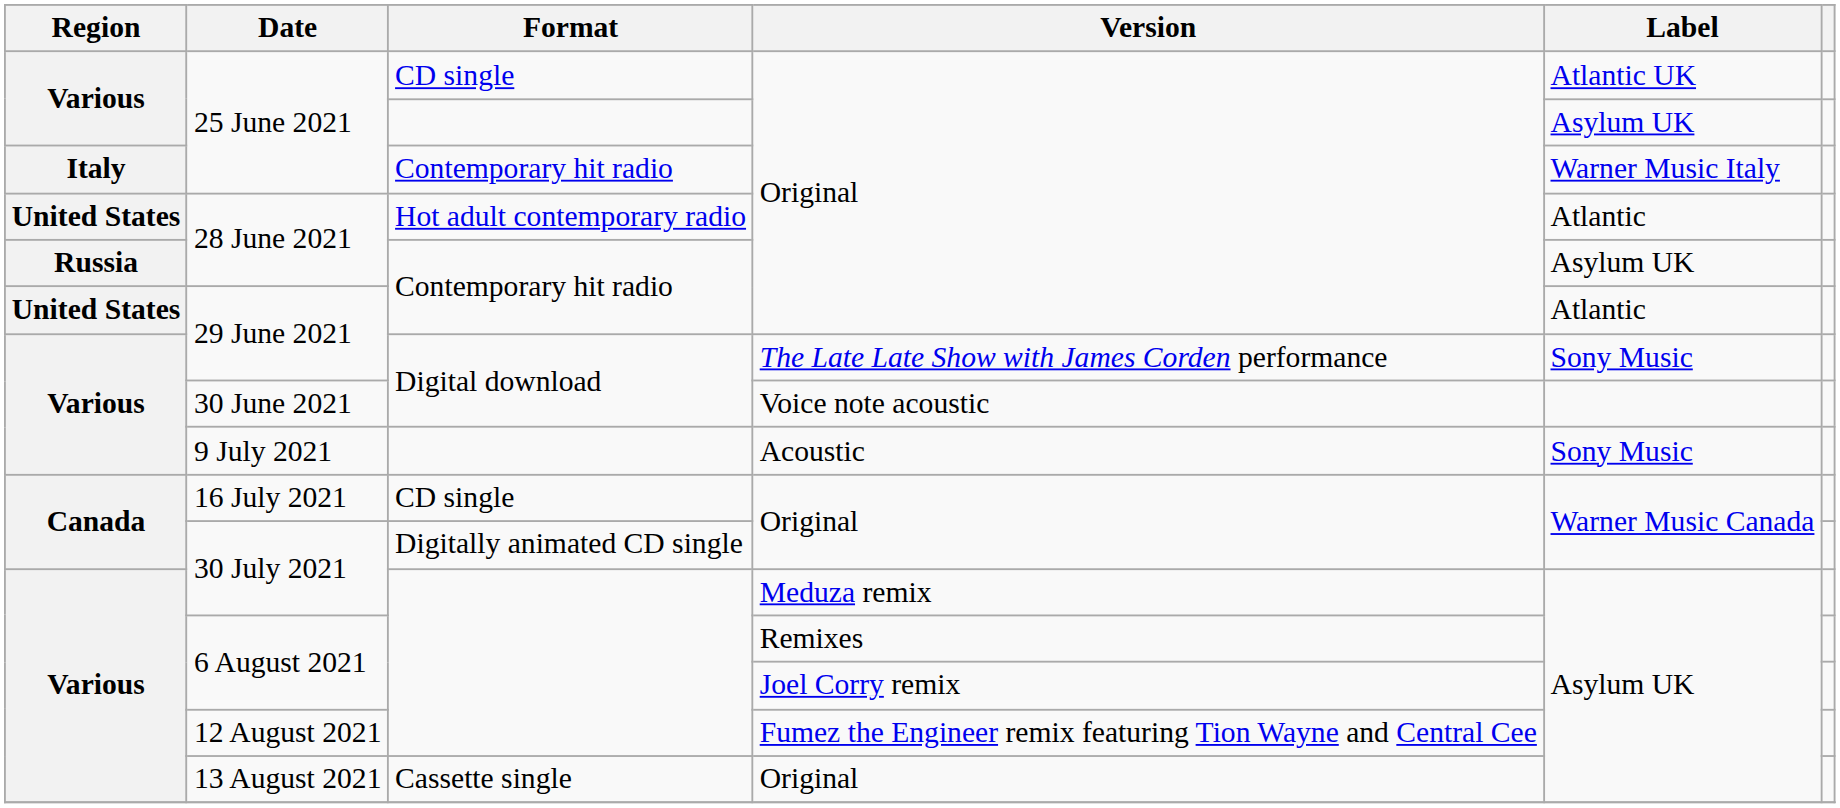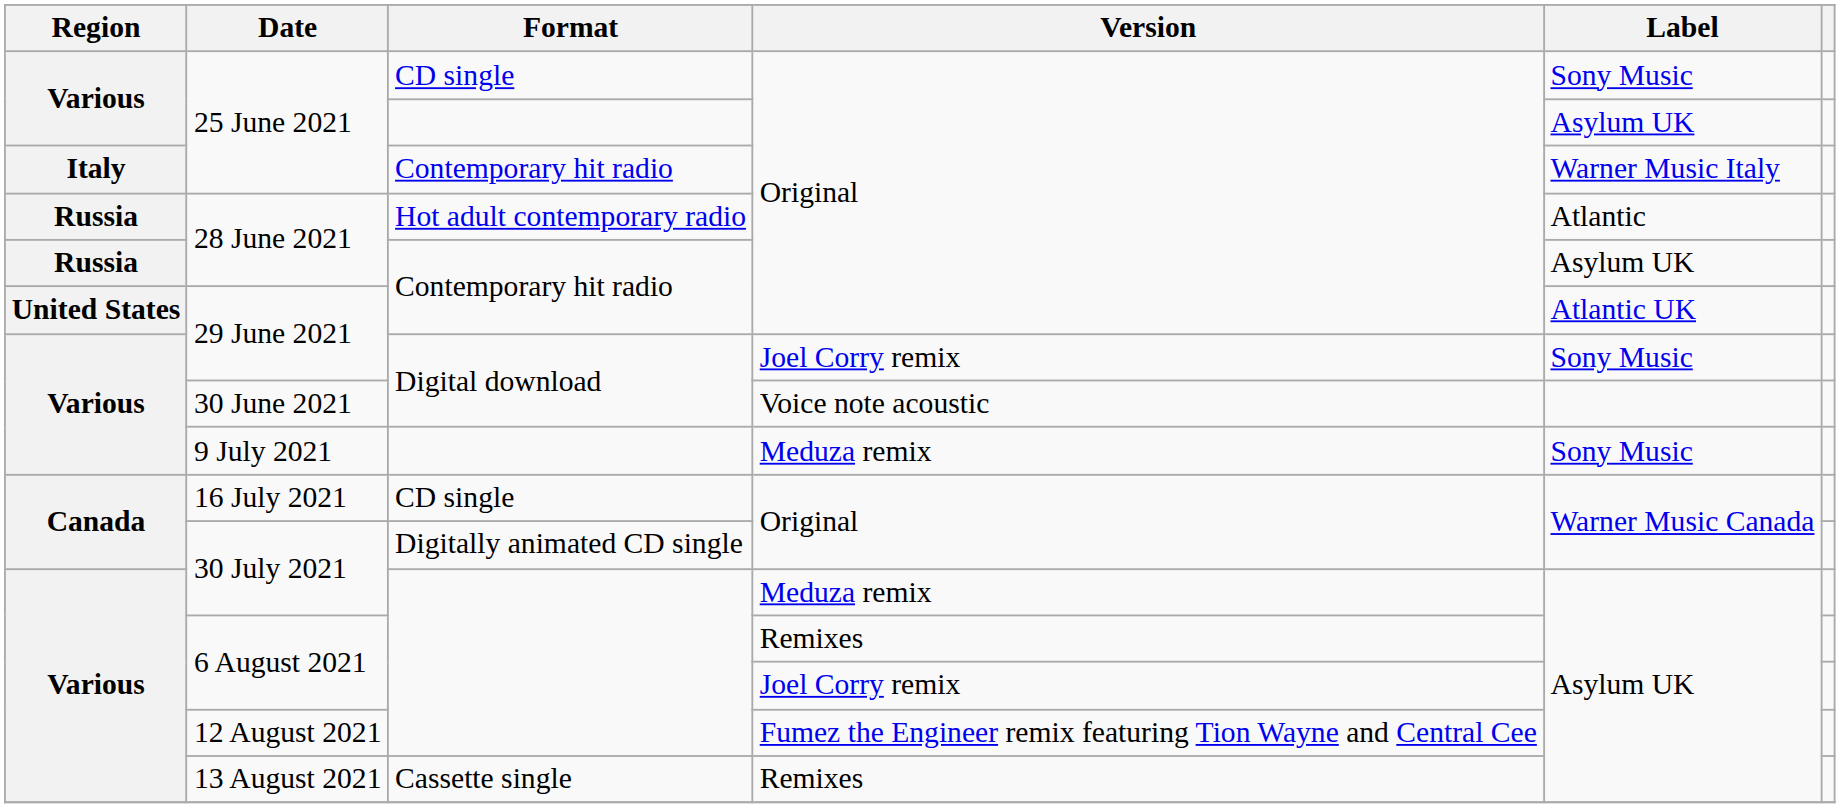(1623, 74) Atlantic UK -> (1622, 74) Sony Music
(96, 215) United States -> (96, 215) Russia
(1598, 309) Atlantic -> (1623, 309) Atlantic UK
(1074, 356) The Late Late Show with James Corden performance -> (860, 356) Joel Corry remix
(812, 450) Acoustic -> (846, 450) Meduza remix
(809, 779) Original -> (811, 779) Remixes
